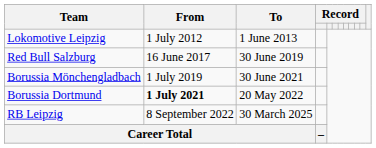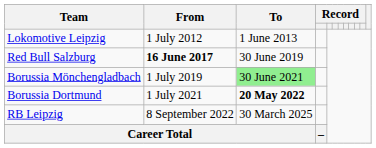(178, 57) normal -> (180, 57) bold
(271, 76) no background -> (271, 76) lightgreen background
(175, 95) bold -> (174, 95) normal
(271, 95) normal -> (272, 95) bold
